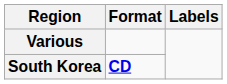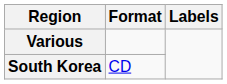(120, 66) bold -> (120, 66) normal
